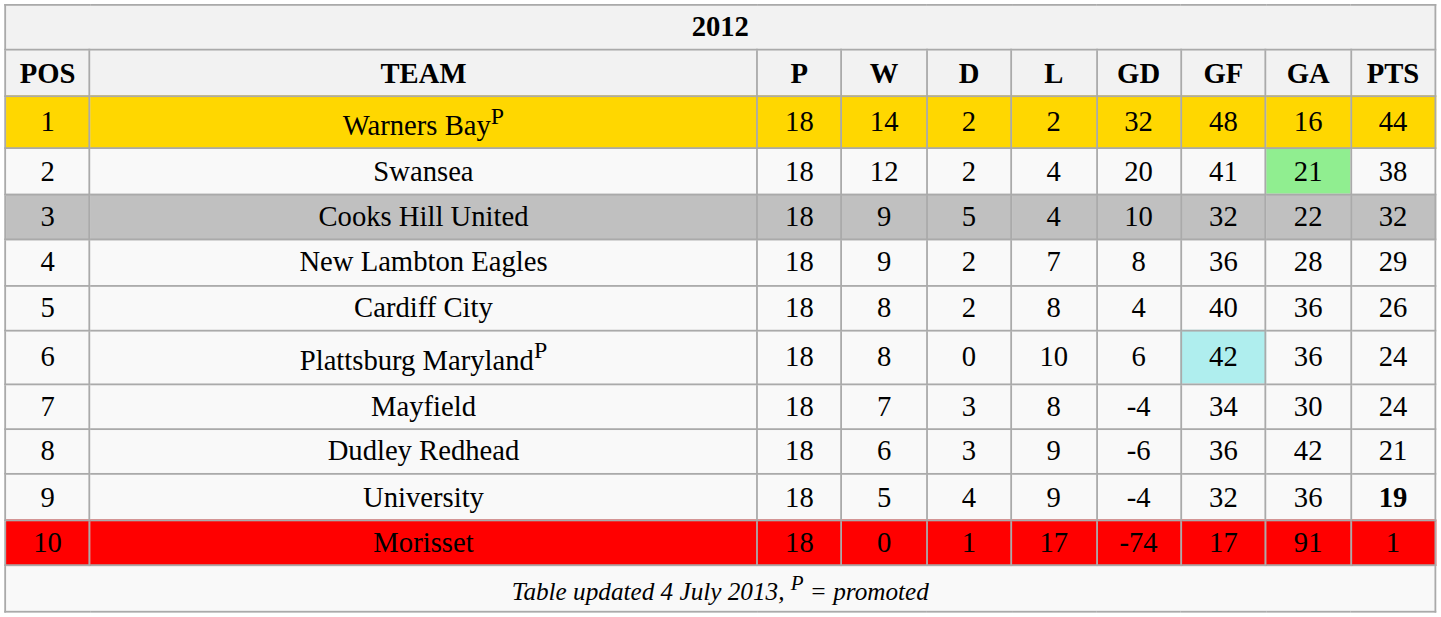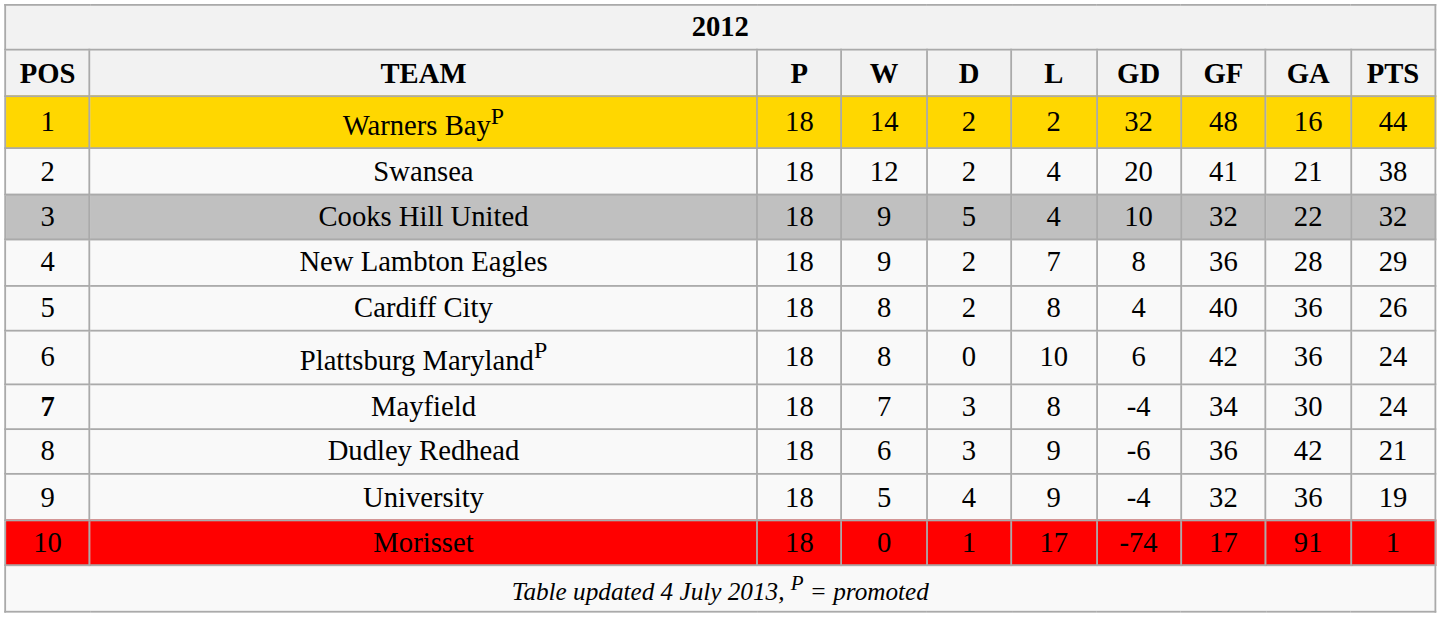(1308, 171) lightgreen background -> (1308, 171) no background
(1223, 356) paleturquoise background -> (1223, 356) no background
(48, 406) normal -> (48, 406) bold
(1393, 496) bold -> (1393, 496) normal
